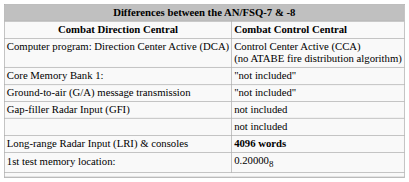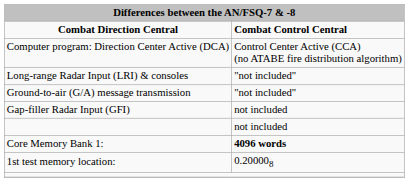(55, 76) Core Memory Bank 1: -> (97, 76) Long-range Radar Input (LRI) & consoles
(97, 144) Long-range Radar Input (LRI) & consoles -> (55, 144) Core Memory Bank 1:
